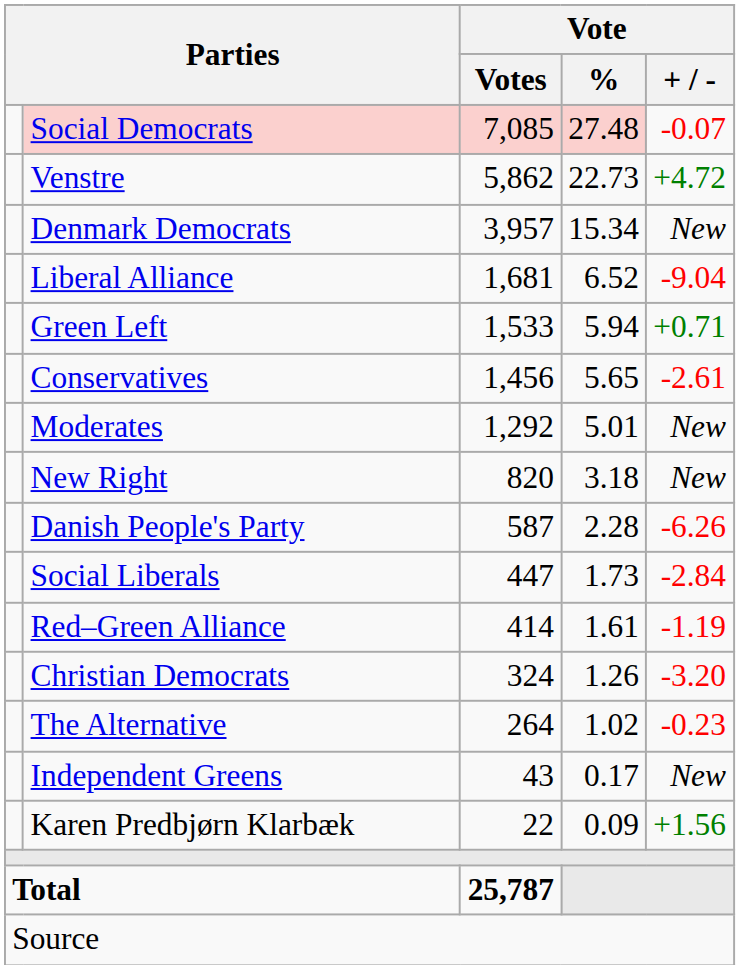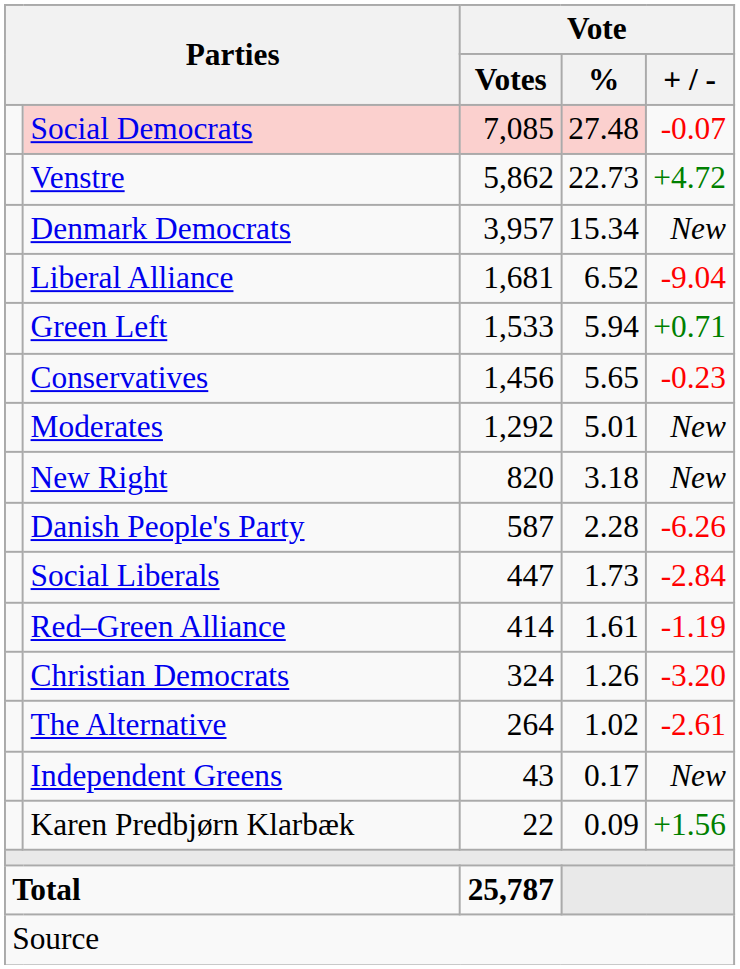(693, 377) -2.61 -> (693, 377) -0.23
(693, 725) -0.23 -> (693, 725) -2.61
